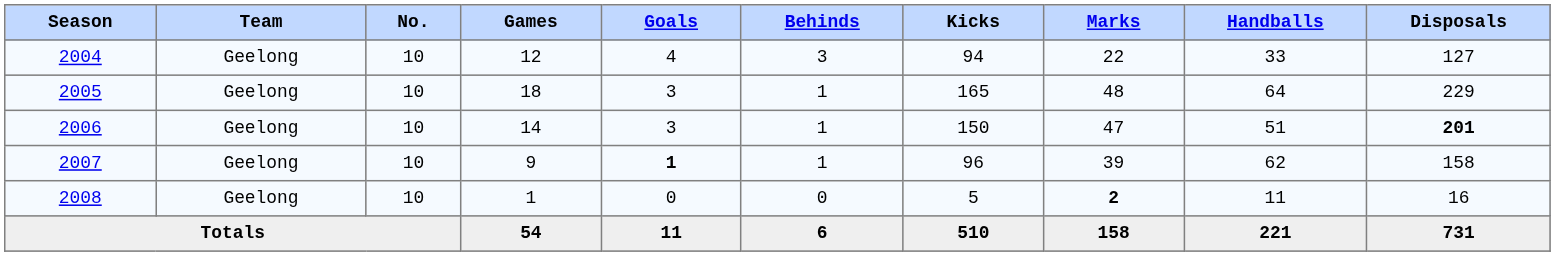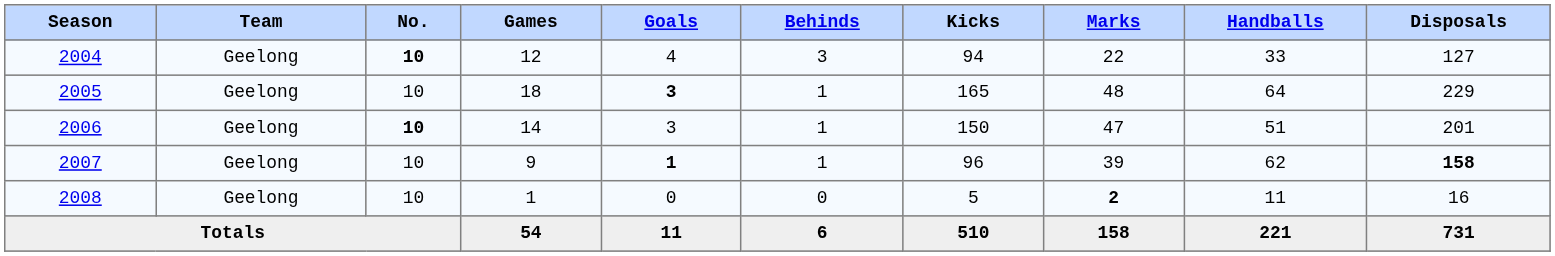(413, 58) normal -> (413, 58) bold
(671, 93) normal -> (671, 93) bold
(413, 128) normal -> (413, 128) bold
(1459, 128) bold -> (1459, 128) normal
(1459, 163) normal -> (1459, 163) bold
